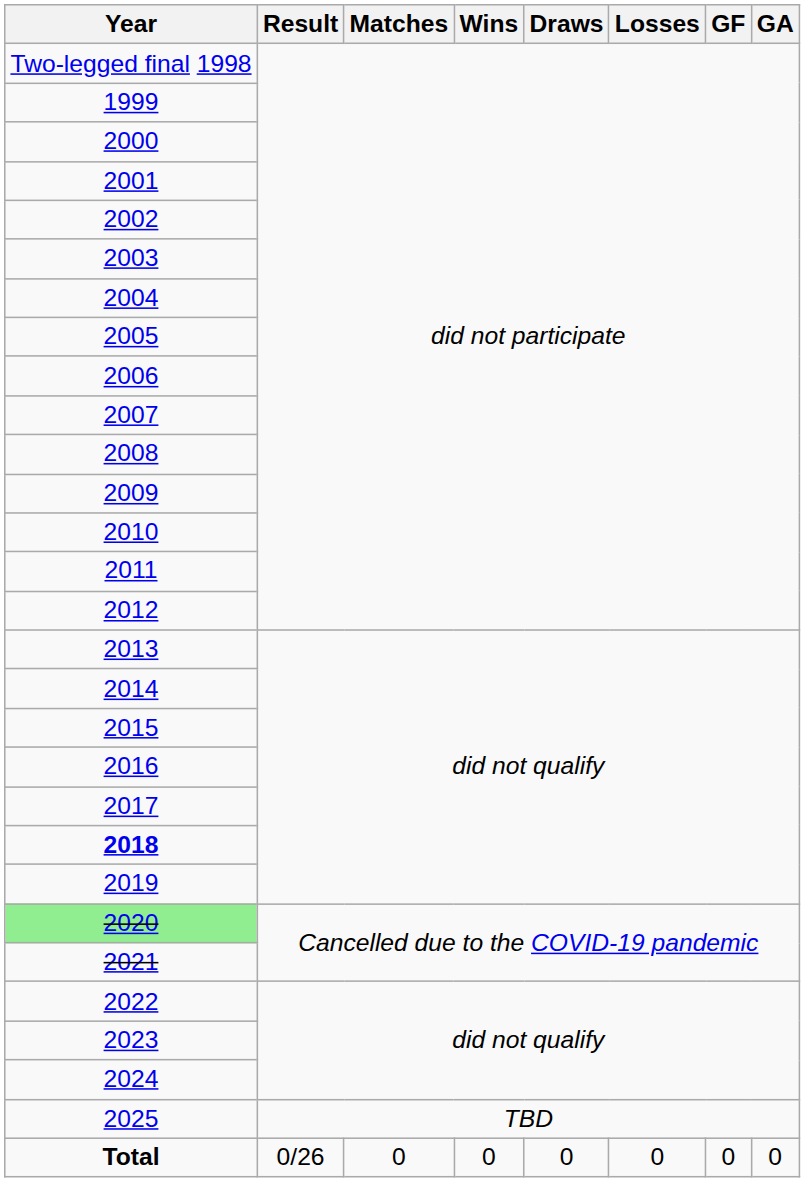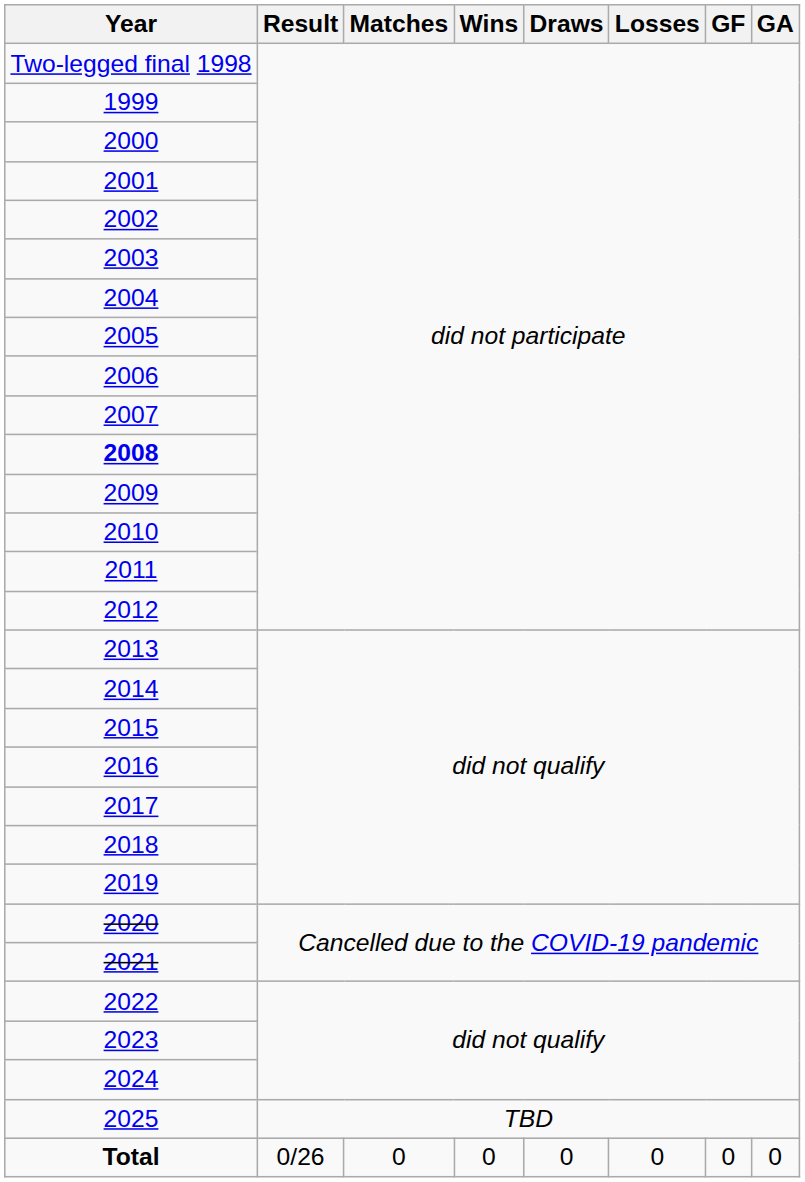(131, 453) normal -> (131, 453) bold
(131, 844) bold -> (131, 844) normal
(131, 922) lightgreen background -> (131, 922) no background
